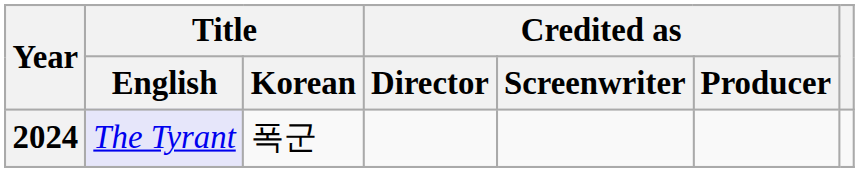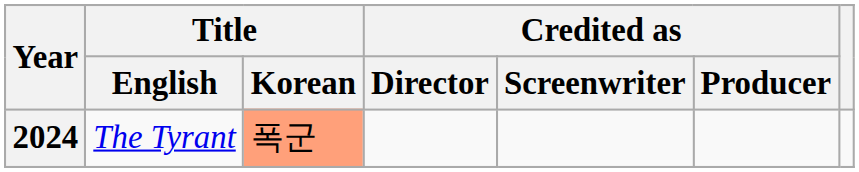(165, 137) lavender background -> (165, 137) no background
(284, 136) no background -> (284, 136) lightsalmon background
